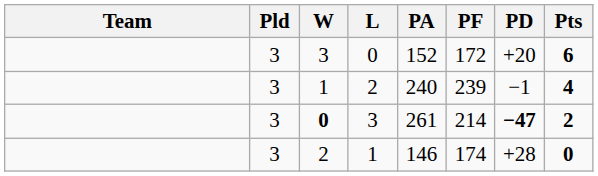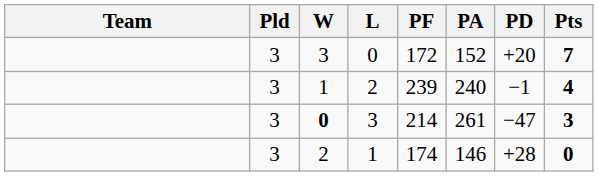columns swapped: (470, 21) <-> (421, 21)
(568, 54) 6 -> (568, 54) 7
(519, 120) bold -> (519, 120) normal
(568, 120) 2 -> (568, 120) 3
